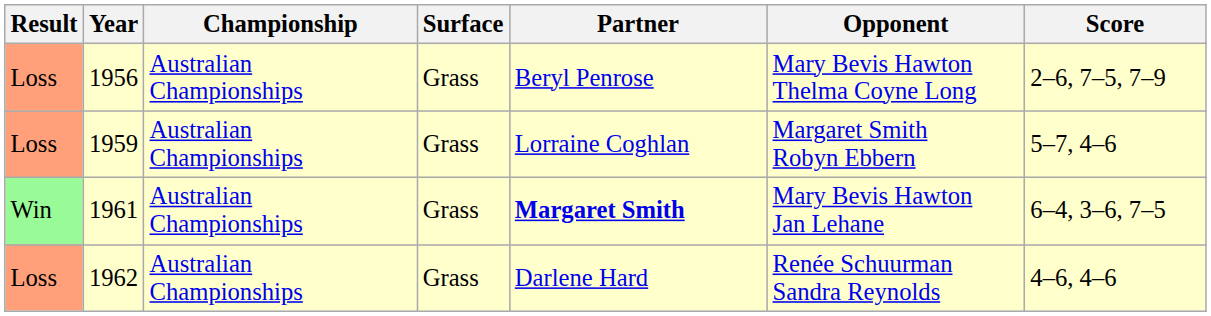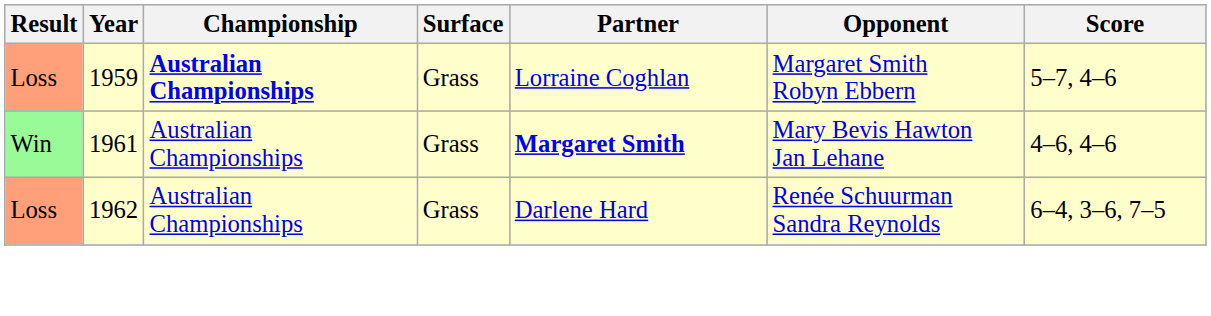- row: (114, 76)
(226, 143) normal -> (232, 76) bold
(1098, 210) 6–4, 3–6, 7–5 -> (1073, 143) 4–6, 4–6
(1073, 277) 4–6, 4–6 -> (1098, 210) 6–4, 3–6, 7–5
